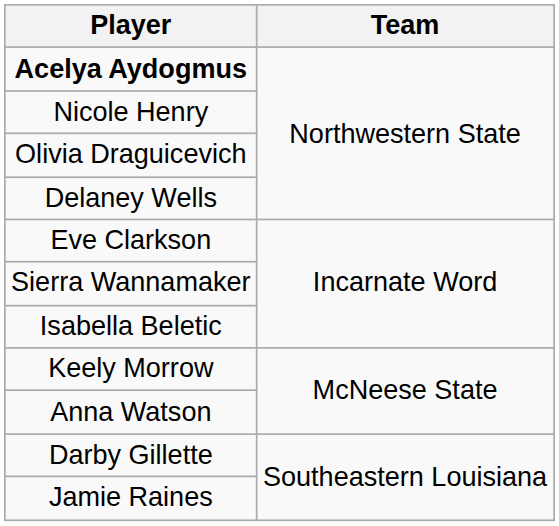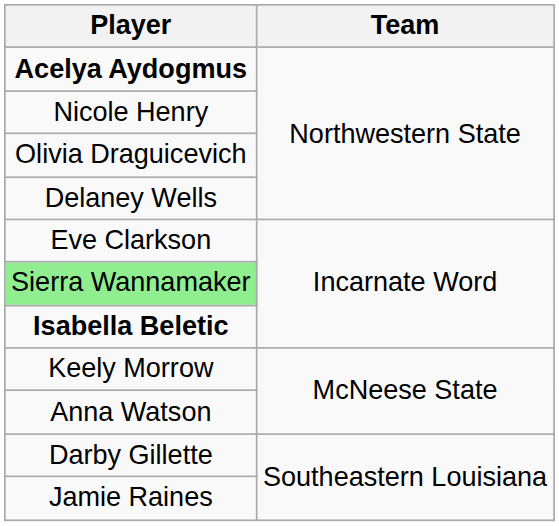(131, 283) no background -> (131, 283) lightgreen background
(131, 326) normal -> (131, 326) bold
